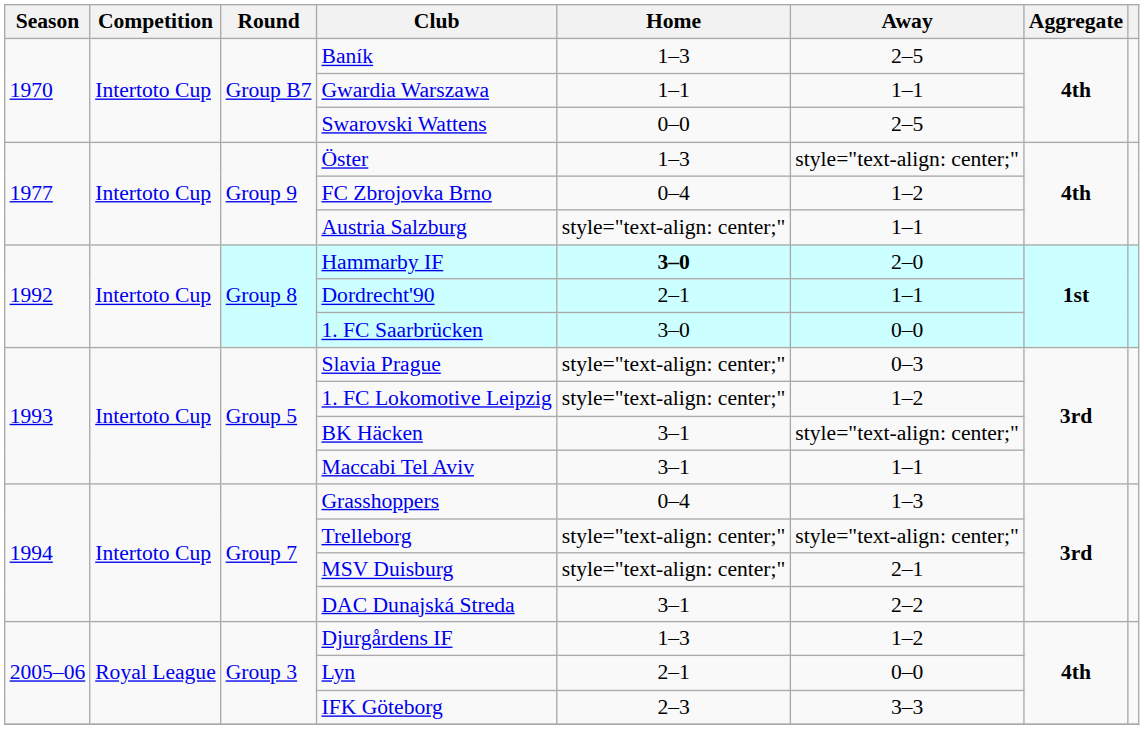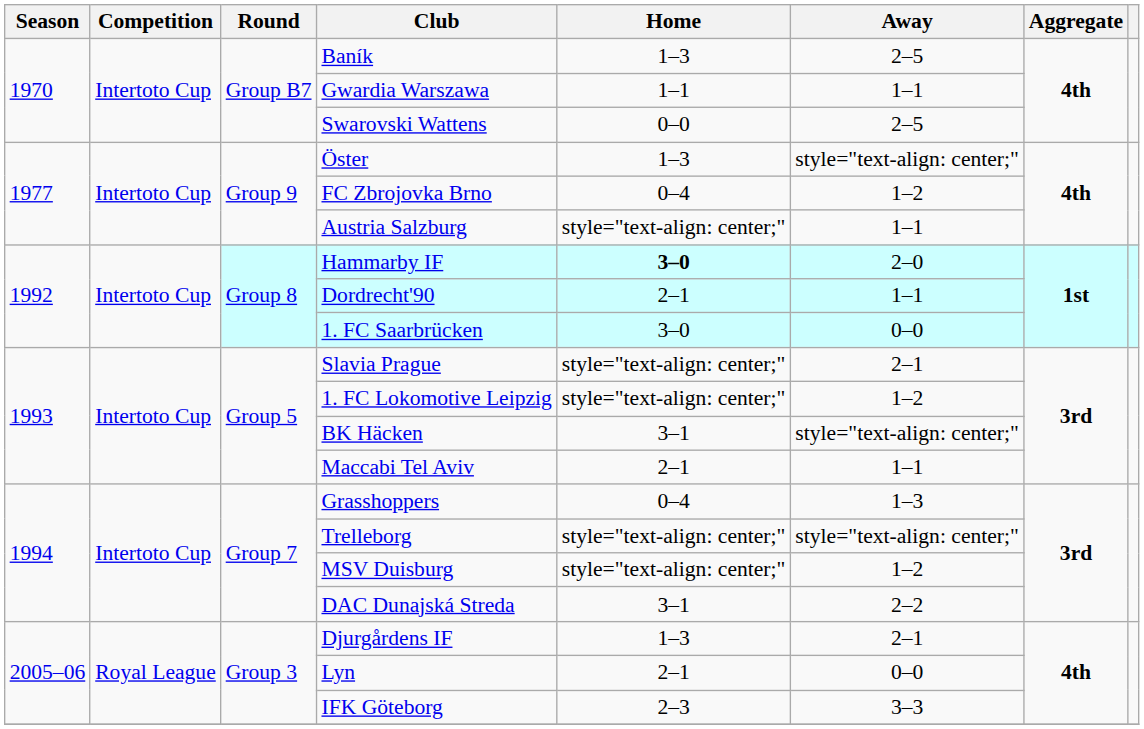(907, 364) 0–3 -> (907, 364) 2–1
(674, 466) 3–1 -> (674, 466) 2–1
(907, 569) 2–1 -> (907, 569) 1–2
(907, 638) 1–2 -> (907, 638) 2–1
